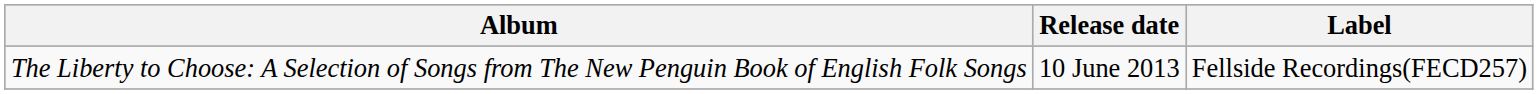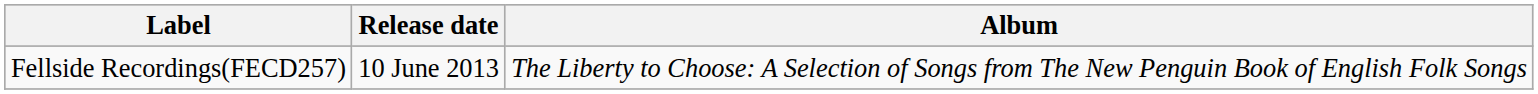columns swapped: (519, 25) <-> (1359, 25)
